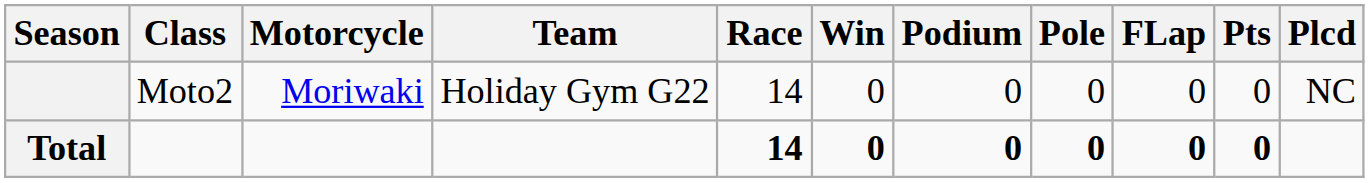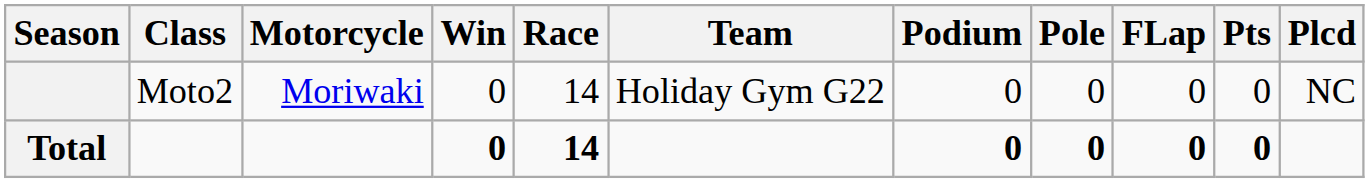columns swapped: (575, 33) <-> (852, 33)
